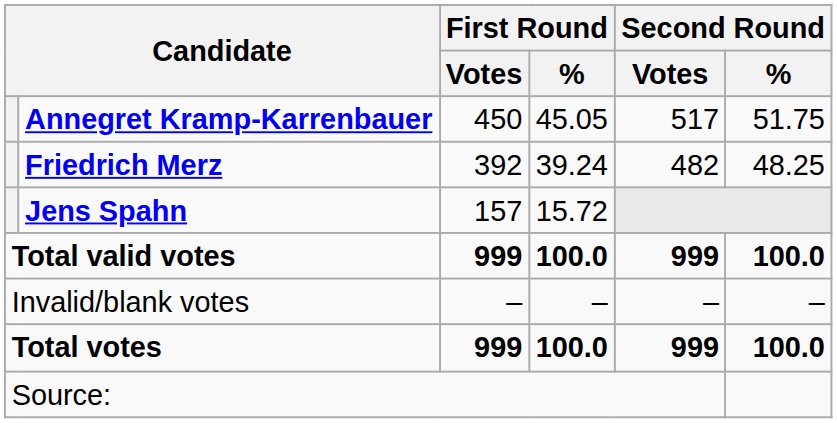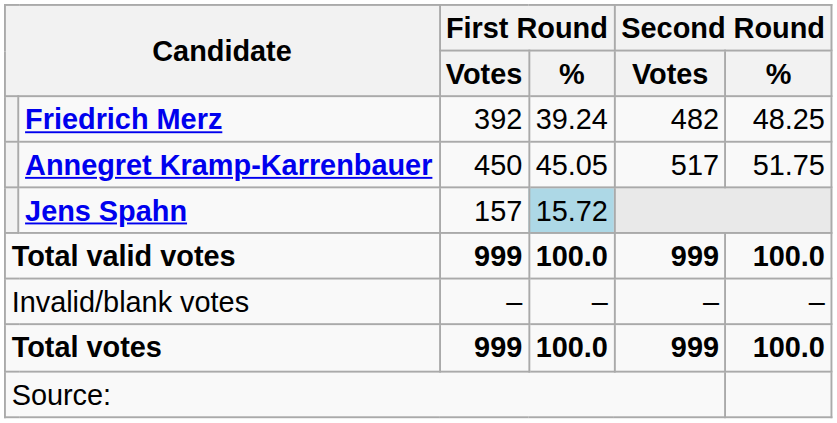rows swapped: (229, 119) <-> (124, 165)
(572, 211) no background -> (572, 211) lightblue background
